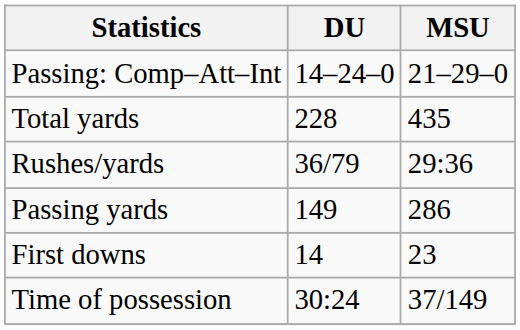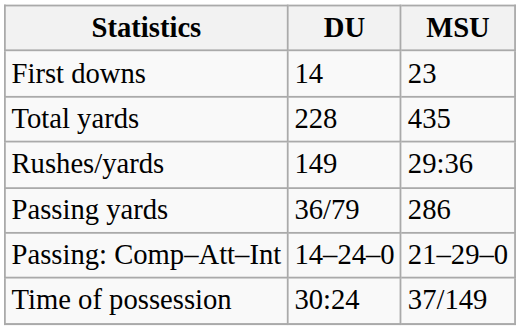rows swapped: (79, 254) <-> (146, 73)
(327, 164) 36/79 -> (316, 164) 149
(316, 209) 149 -> (327, 209) 36/79
